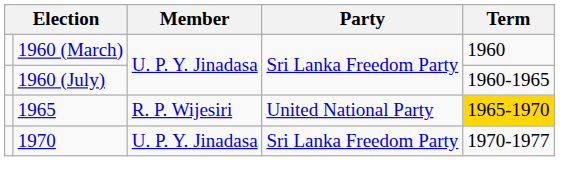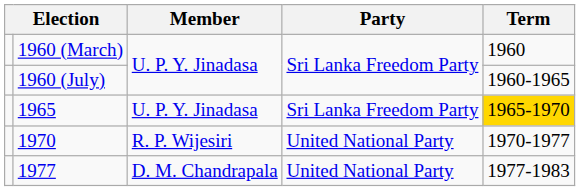(182, 110) R. P. Wijesiri -> (195, 110) U. P. Y. Jinadasa
(350, 110) United National Party -> (382, 110) Sri Lanka Freedom Party
(195, 140) U. P. Y. Jinadasa -> (182, 140) R. P. Wijesiri
(362, 140) Sri Lanka Freedom Party -> (370, 140) United National Party
+ row: (37, 170)
